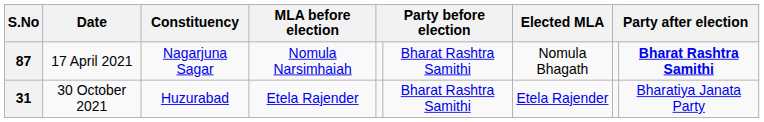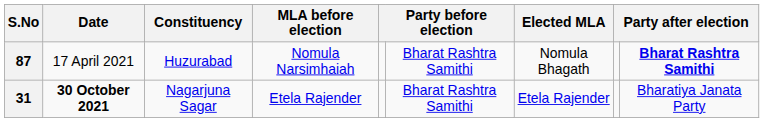(195, 61) Nagarjuna Sagar -> (198, 61) Huzurabad
(92, 98) normal -> (93, 98) bold
(195, 98) Huzurabad -> (198, 98) Nagarjuna Sagar
